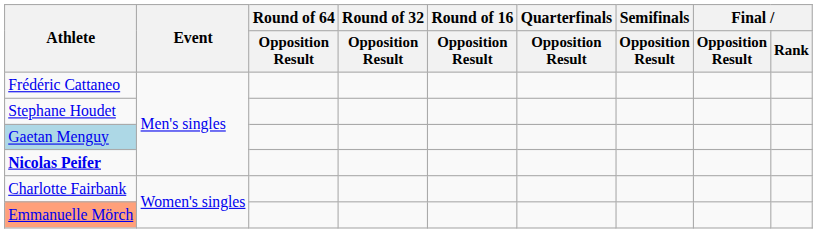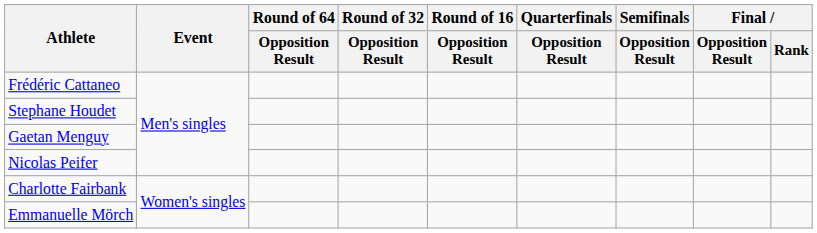(59, 137) lightblue background -> (59, 137) no background
(55, 163) bold -> (53, 163) normal
(71, 215) lightsalmon background -> (71, 215) no background
